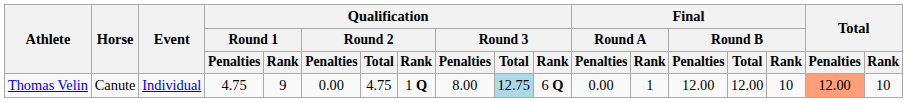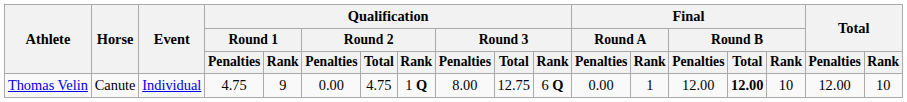(514, 85) lightblue background -> (514, 85) no background
(747, 85) normal -> (747, 85) bold
(835, 85) lightsalmon background -> (835, 85) no background
